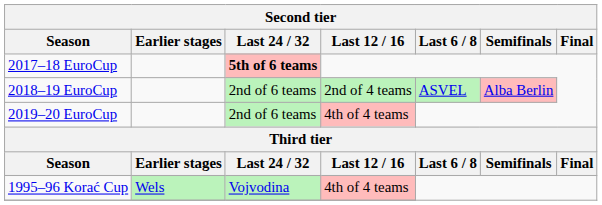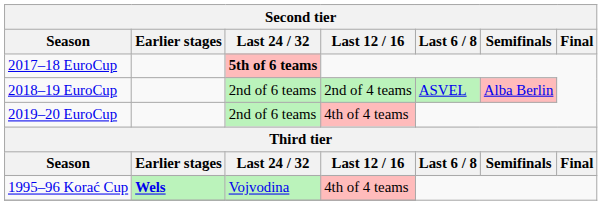(150, 188) normal -> (150, 188) bold
